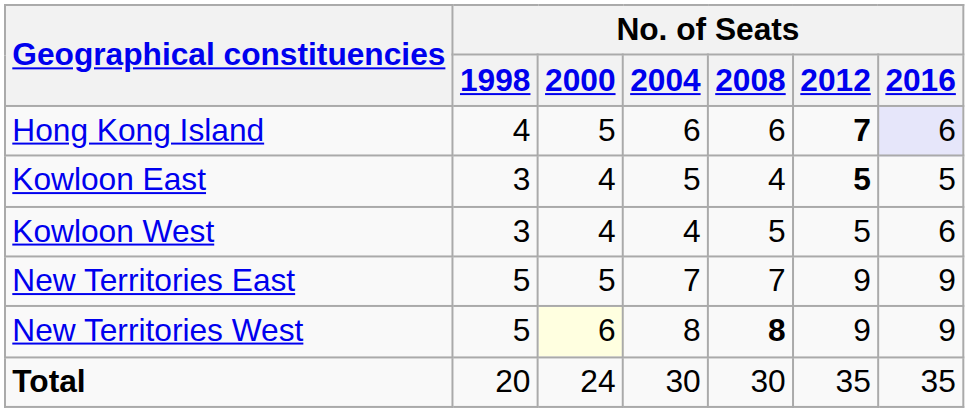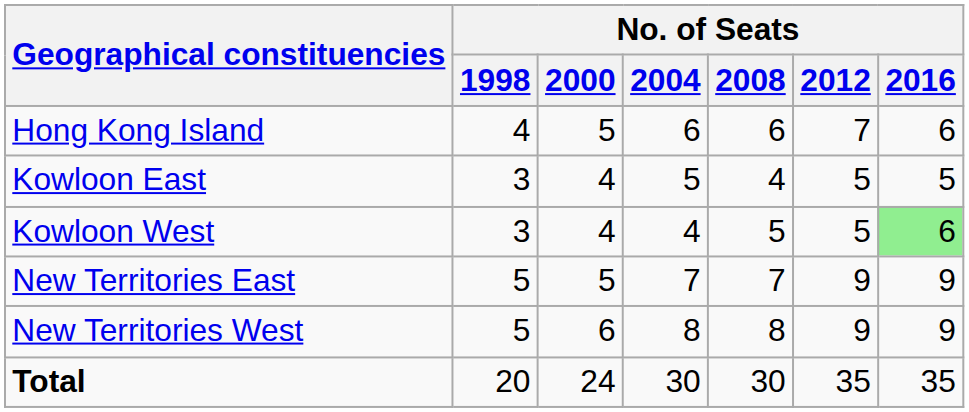(862, 130) bold -> (862, 130) normal
(947, 130) lavender background -> (947, 130) no background
(862, 180) bold -> (862, 180) normal
(947, 230) no background -> (947, 230) lightgreen background
(607, 331) lightyellow background -> (607, 331) no background
(777, 331) bold -> (777, 331) normal
